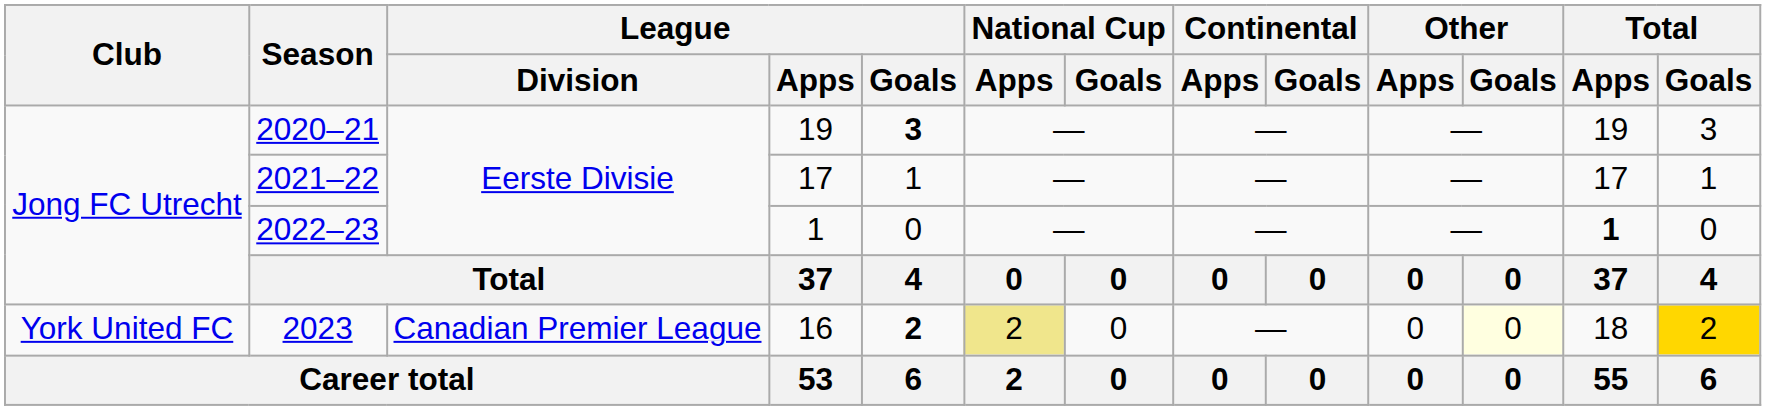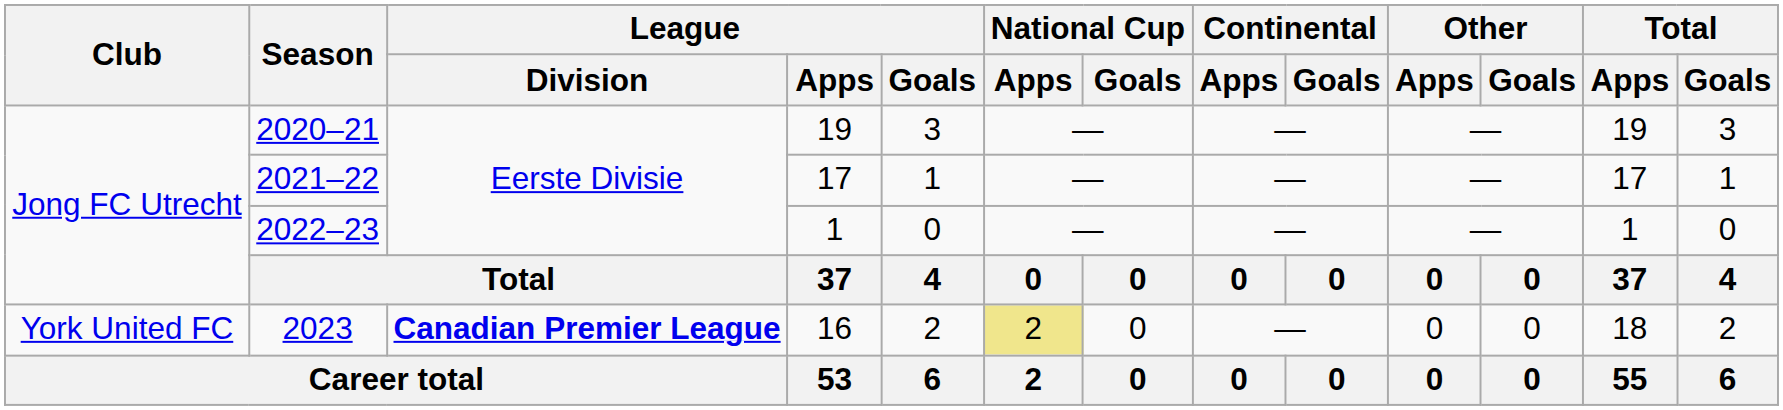(913, 129) bold -> (932, 129) normal
(1611, 229) bold -> (1630, 229) normal
(578, 329) normal -> (587, 329) bold
(913, 329) bold -> (932, 329) normal
(1513, 329) lightyellow background -> (1532, 329) no background
(1708, 329) gold background -> (1728, 329) no background
